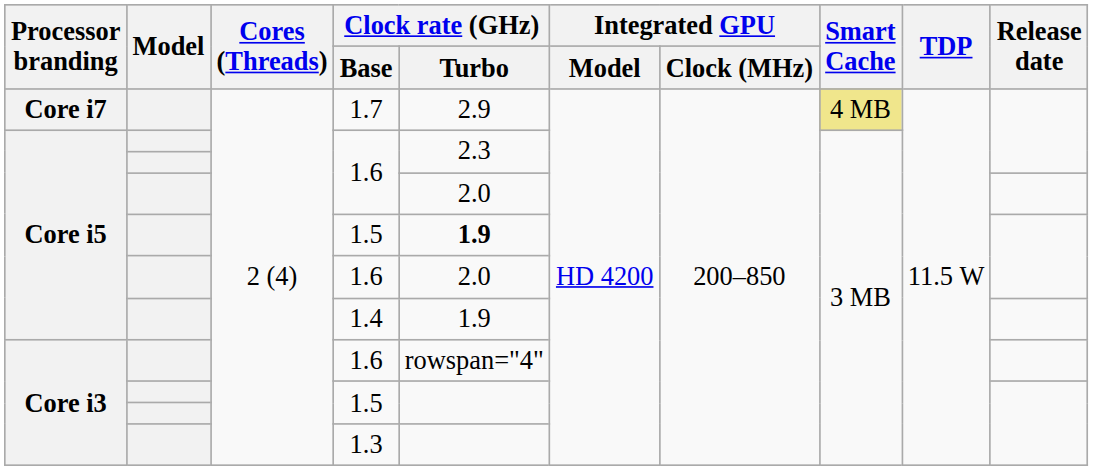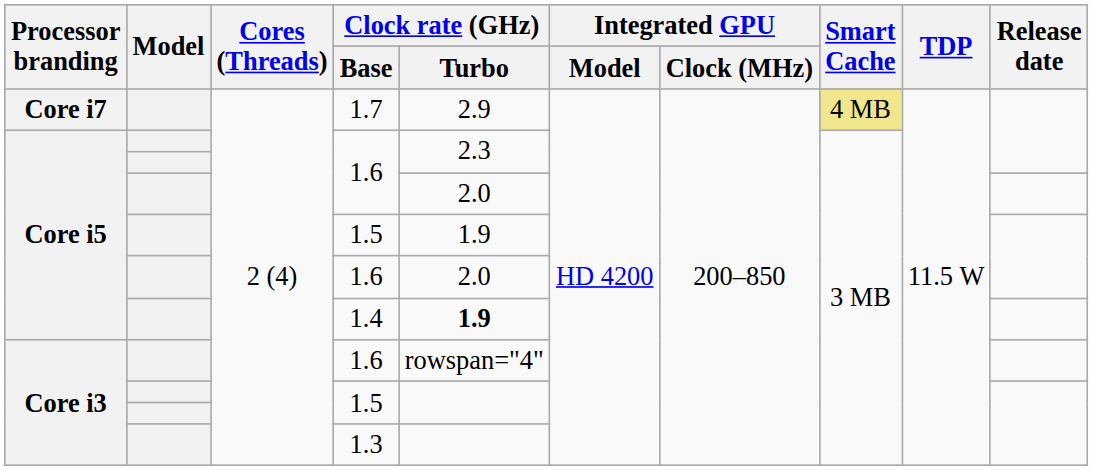(474, 234) bold -> (474, 234) normal
(474, 318) normal -> (474, 318) bold
